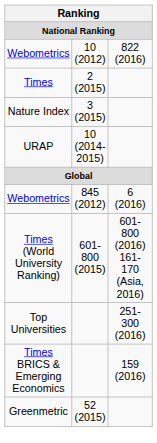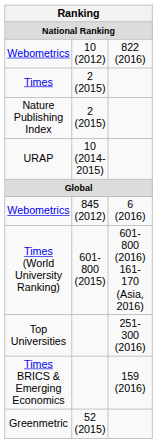+ row: (38, 117)
- row: (38, 111)
